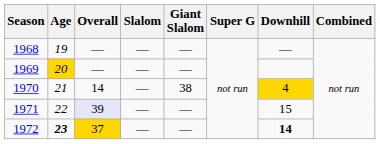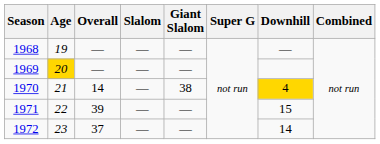(98, 108) lavender background -> (98, 108) no background
(61, 128) bold -> (61, 128) normal
(98, 128) gold background -> (98, 128) no background
(285, 128) bold -> (285, 128) normal
